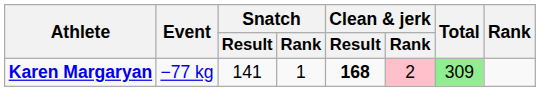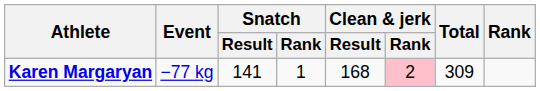(355, 73) bold -> (355, 73) normal
(459, 73) lightgreen background -> (459, 73) no background
